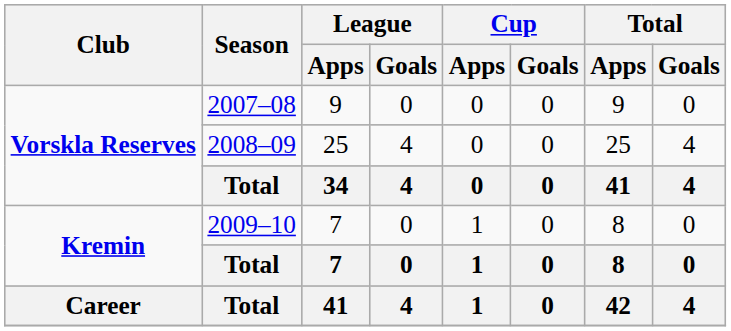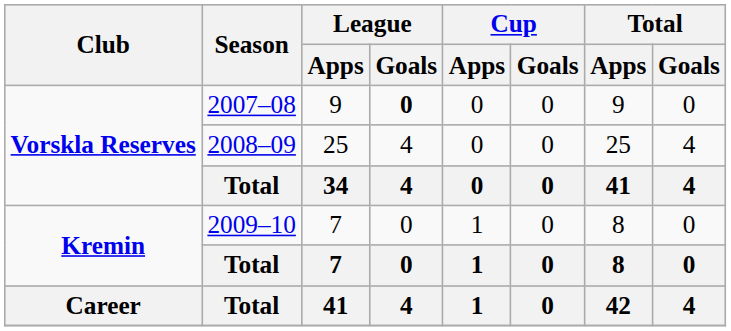(406, 104) normal -> (406, 104) bold
